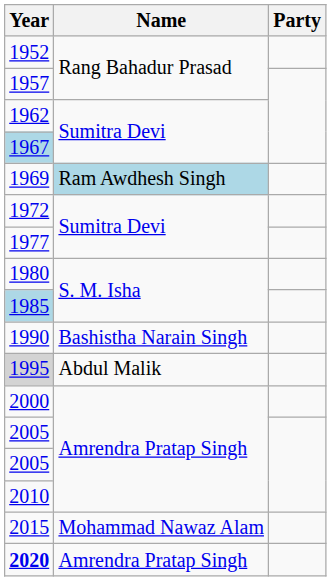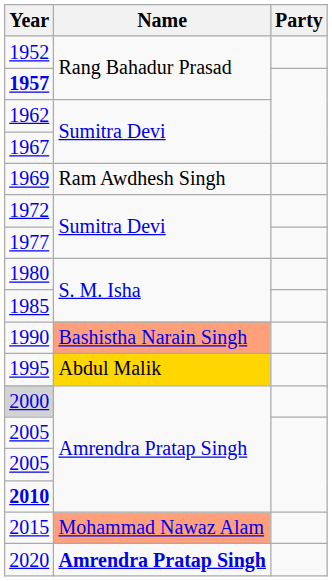(29, 83) normal -> (29, 83) bold
(29, 147) lightblue background -> (29, 147) no background
(142, 178) lightblue background -> (142, 178) no background
(29, 305) lightblue background -> (29, 305) no background
(153, 337) no background -> (153, 337) lightsalmon background
(29, 369) lightgrey background -> (29, 369) no background
(110, 369) no background -> (110, 369) gold background
(29, 400) no background -> (29, 400) lightgrey background
(29, 496) normal -> (29, 496) bold
(161, 527) no background -> (161, 527) lightsalmon background
(29, 559) bold -> (29, 559) normal
(153, 559) normal -> (162, 559) bold
